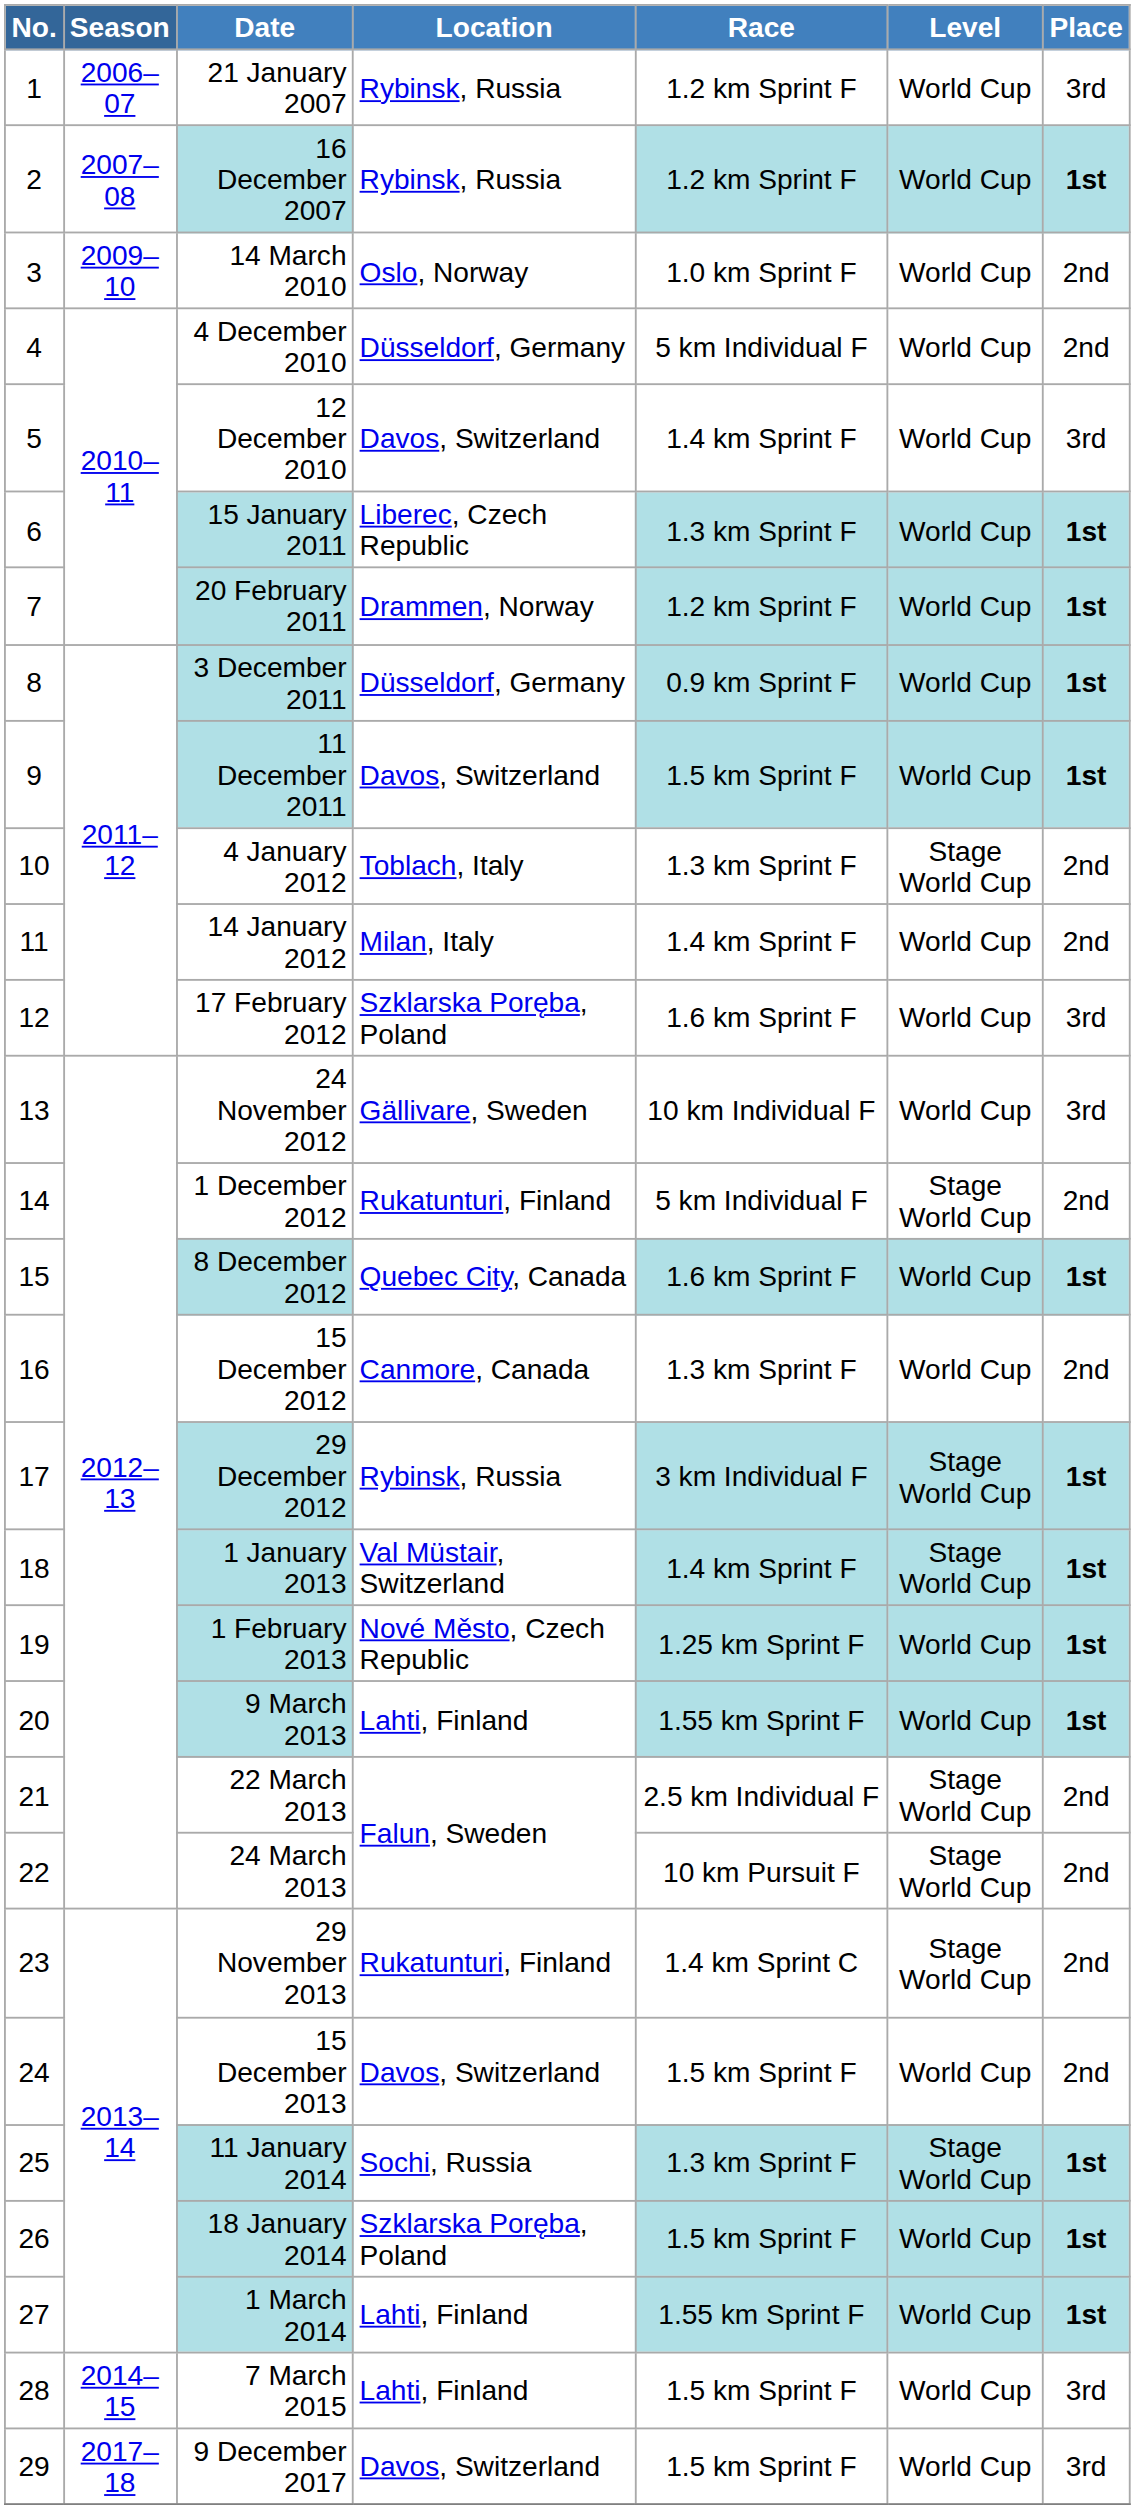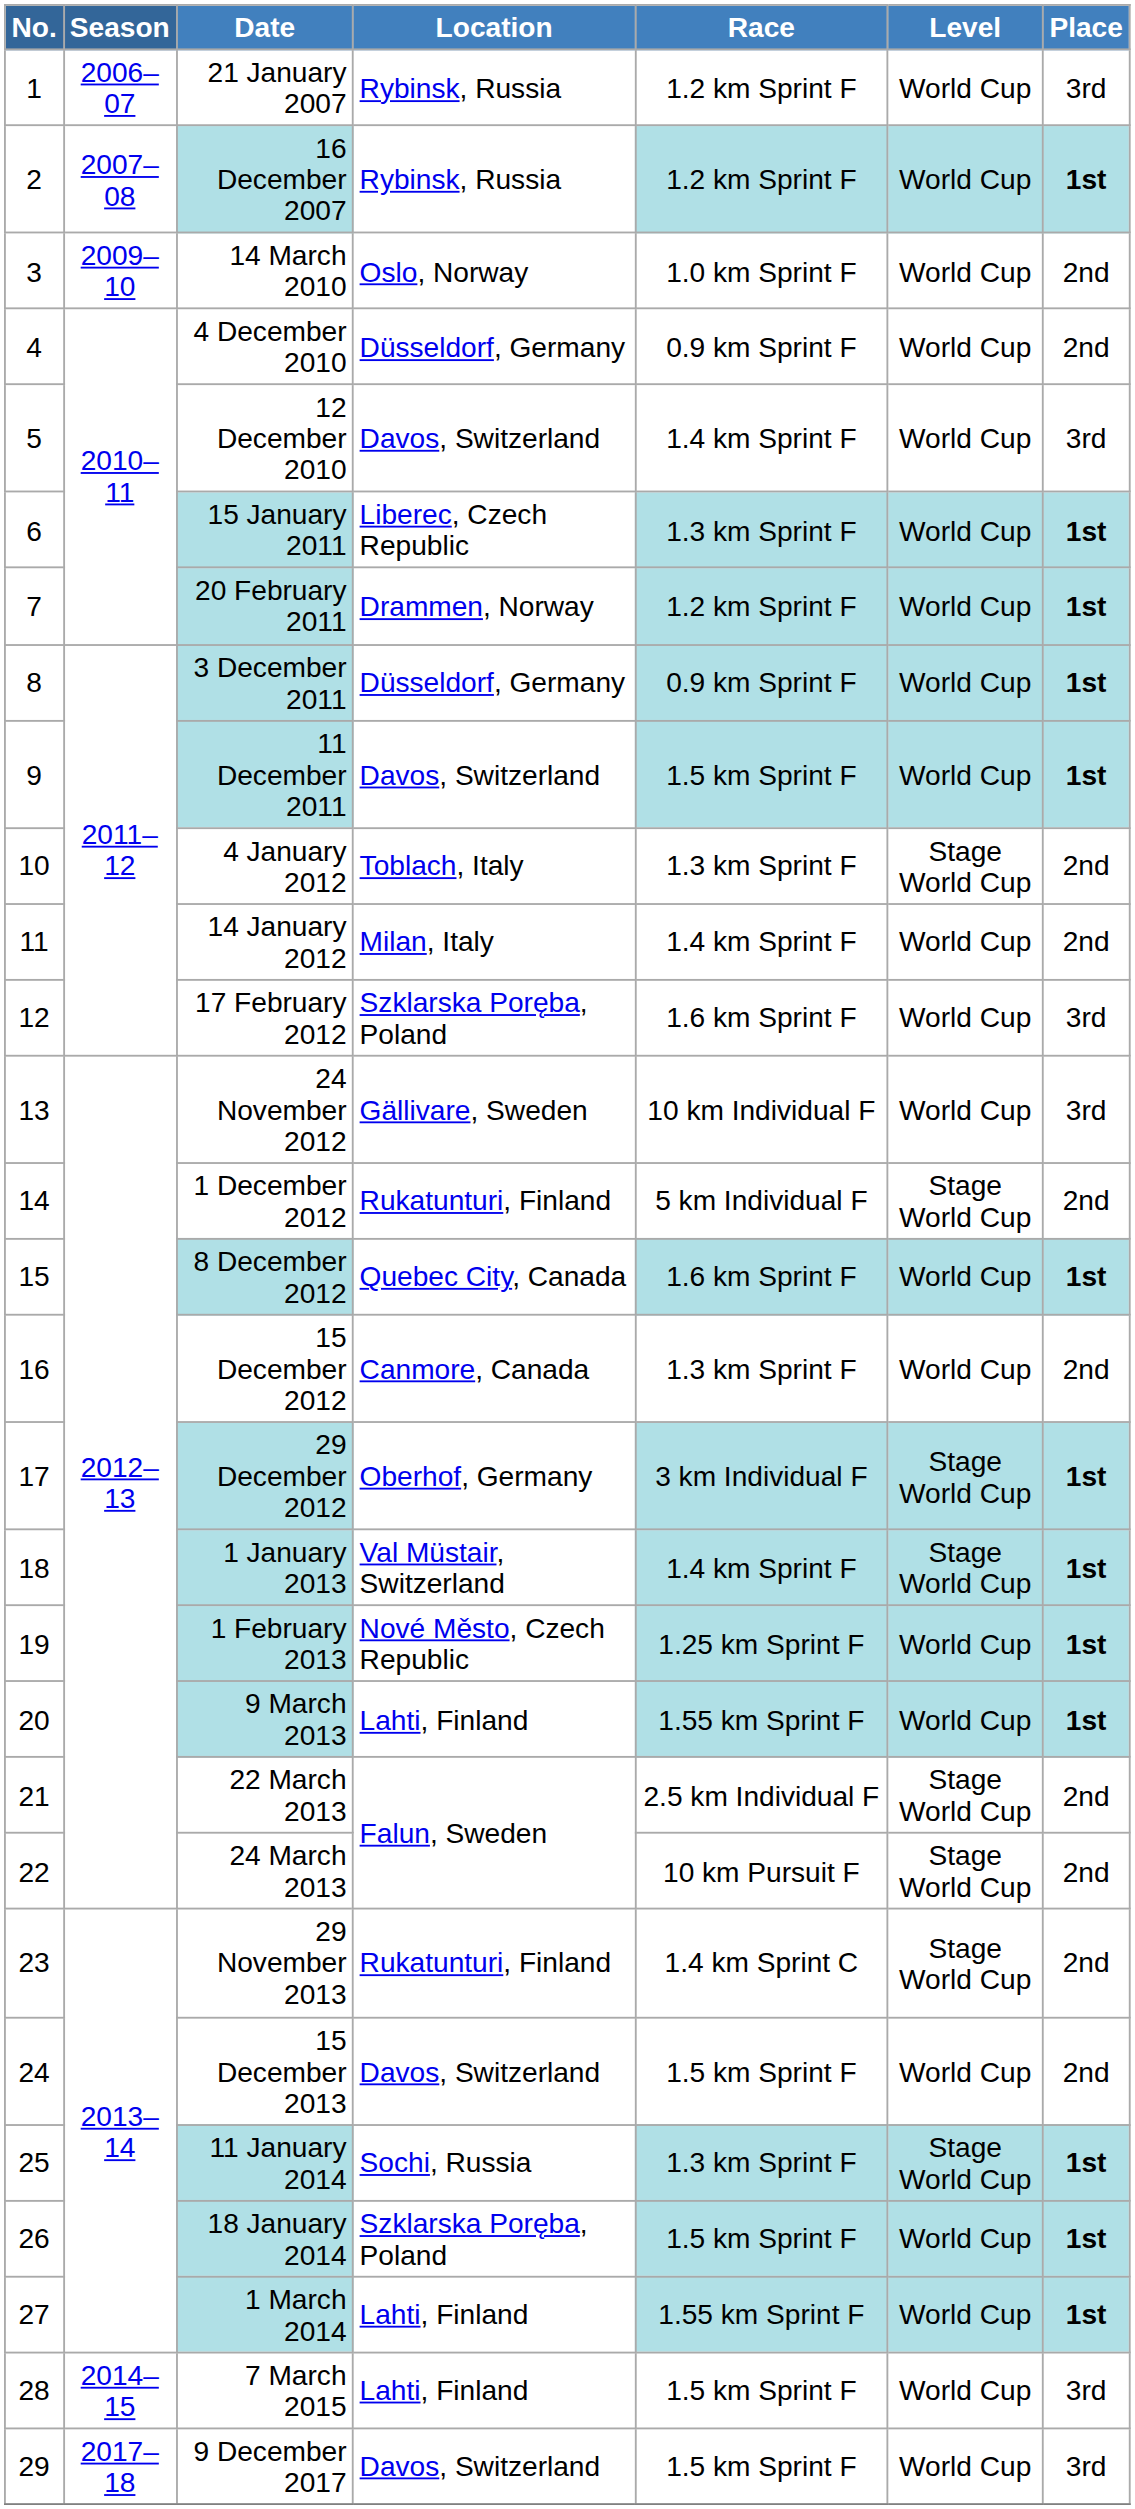(761, 347) 5 km Individual F -> (761, 347) 0.9 km Sprint F
(460, 1476) Rybinsk, Russia -> (476, 1476) Oberhof, Germany
